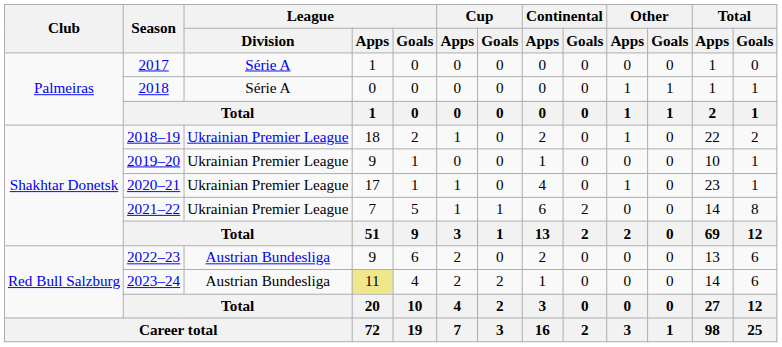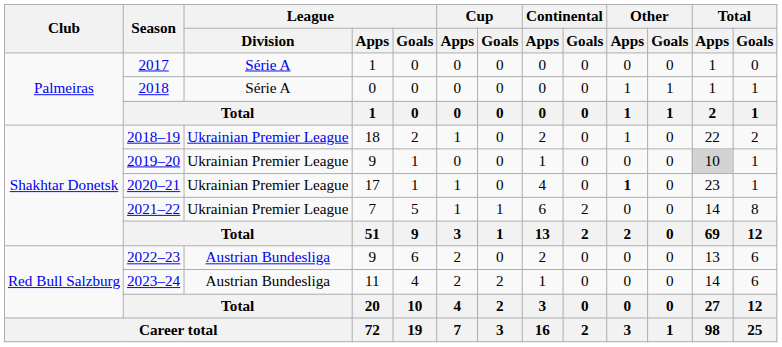(712, 161) no background -> (712, 161) lightgrey background
(627, 185) normal -> (627, 185) bold
(372, 281) khaki background -> (372, 281) no background
